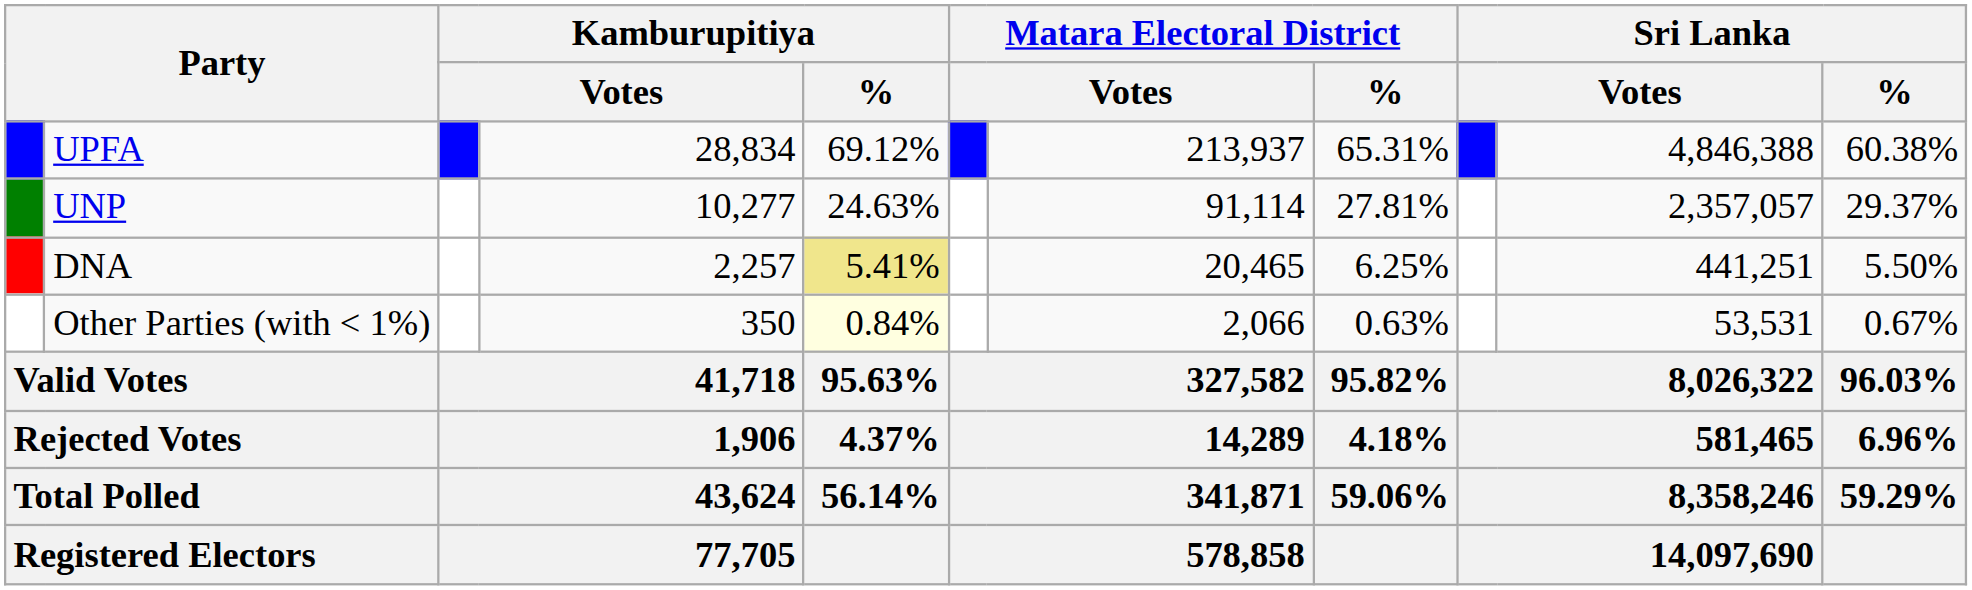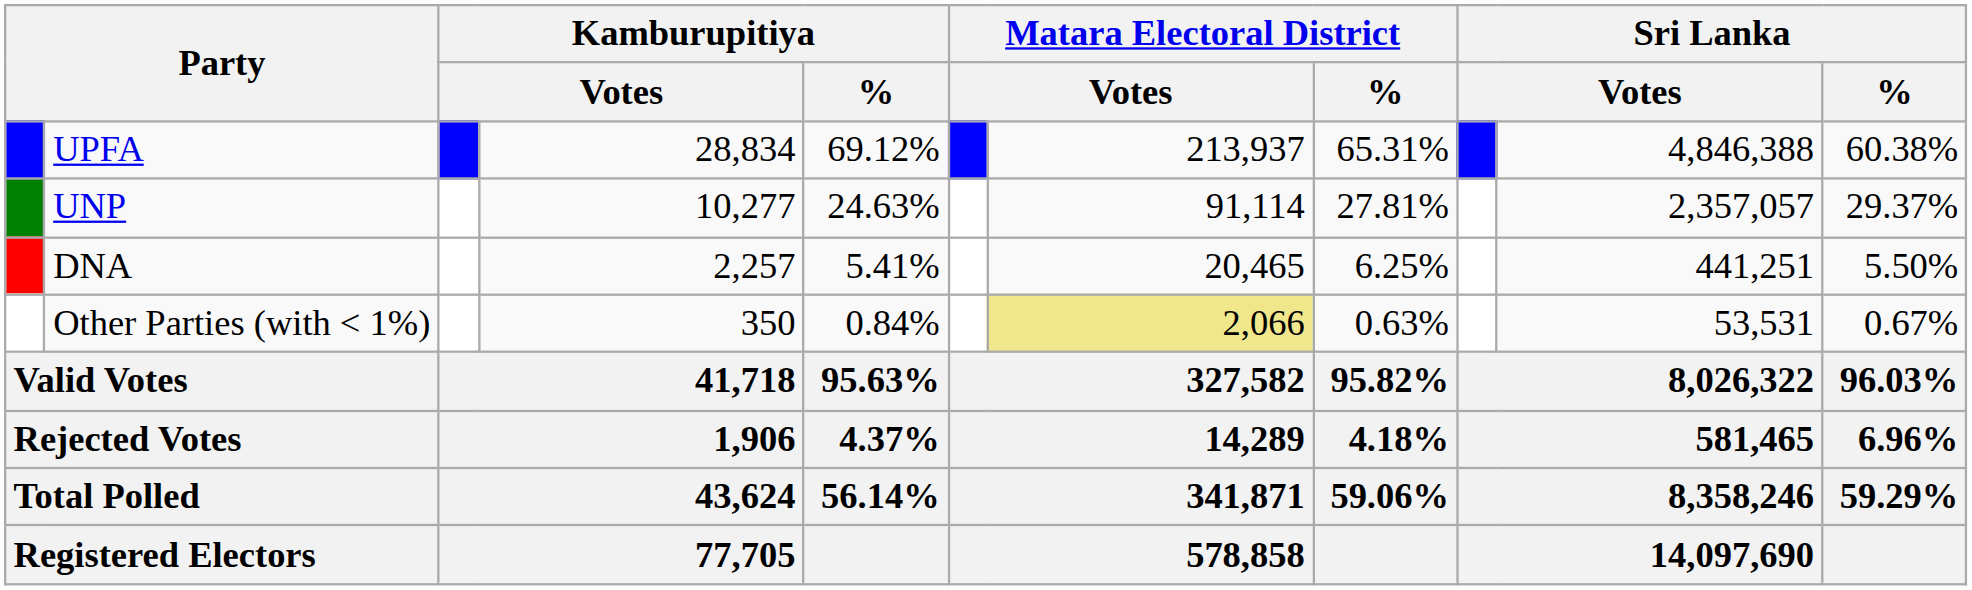(893, 264) khaki background -> (893, 264) no background
(893, 322) lightyellow background -> (893, 322) no background
(1264, 322) no background -> (1264, 322) khaki background
